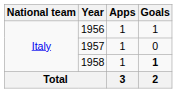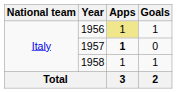(122, 29) no background -> (122, 29) khaki background
(122, 46) normal -> (122, 46) bold
(155, 63) bold -> (155, 63) normal
